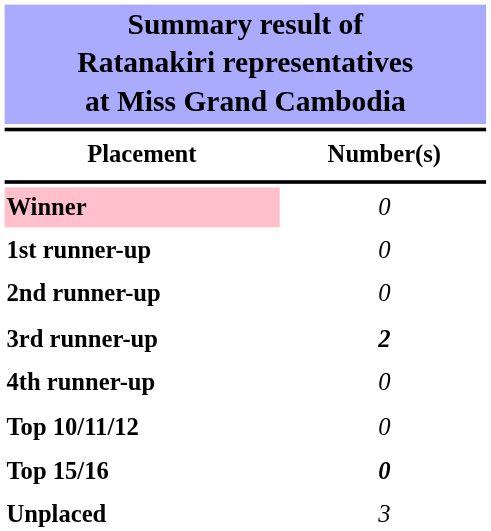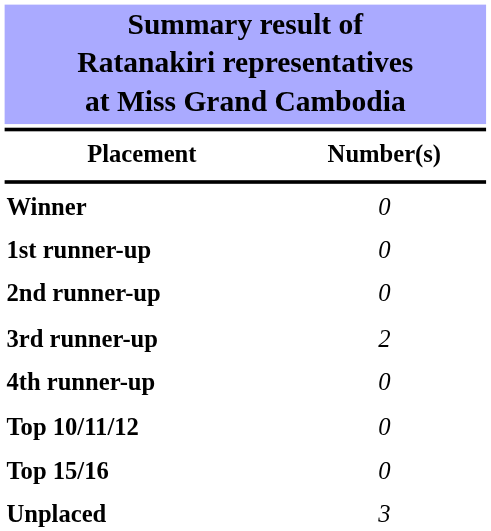(47, 206) pink background -> (47, 206) no background
(384, 338) bold -> (384, 338) normal
(384, 471) bold -> (384, 471) normal
